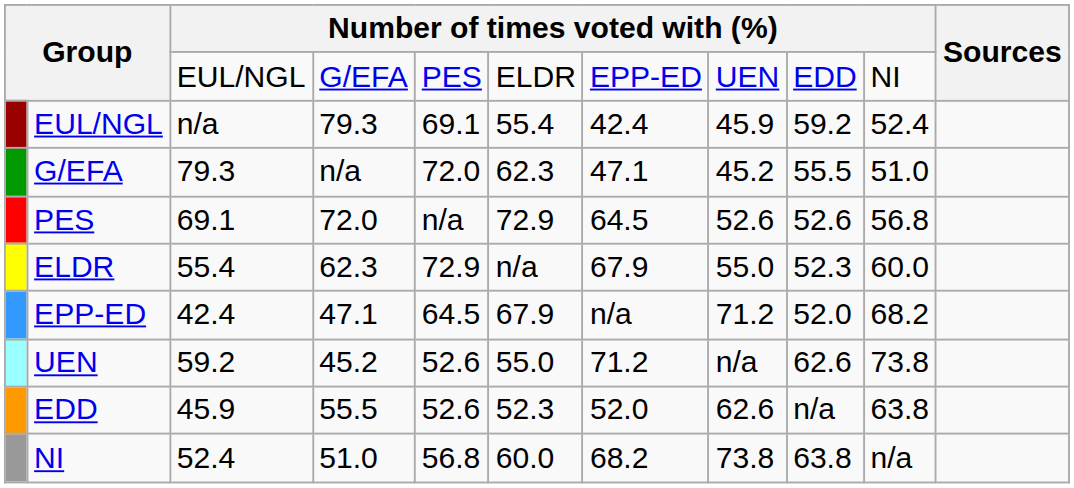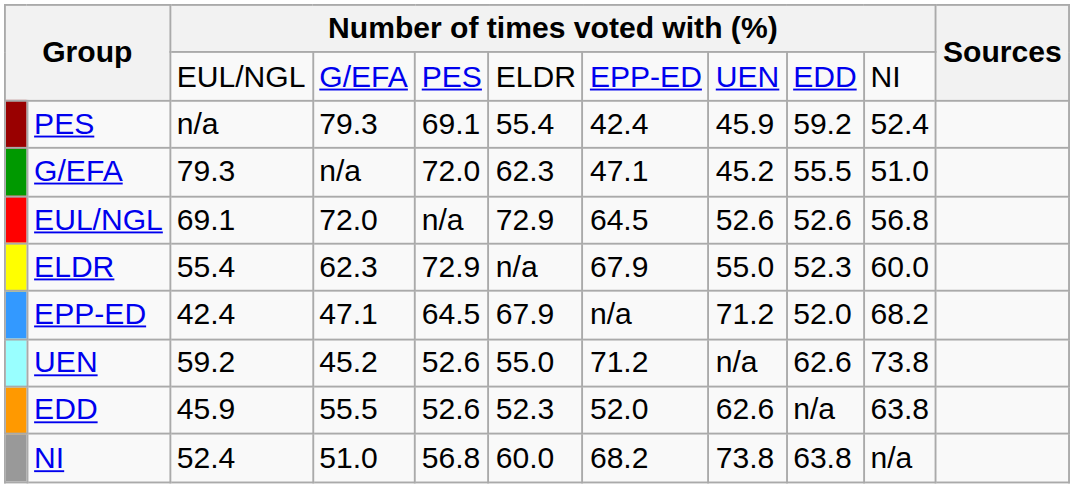(98, 123) EUL/NGL -> (64, 123) PES
(64, 219) PES -> (98, 219) EUL/NGL
